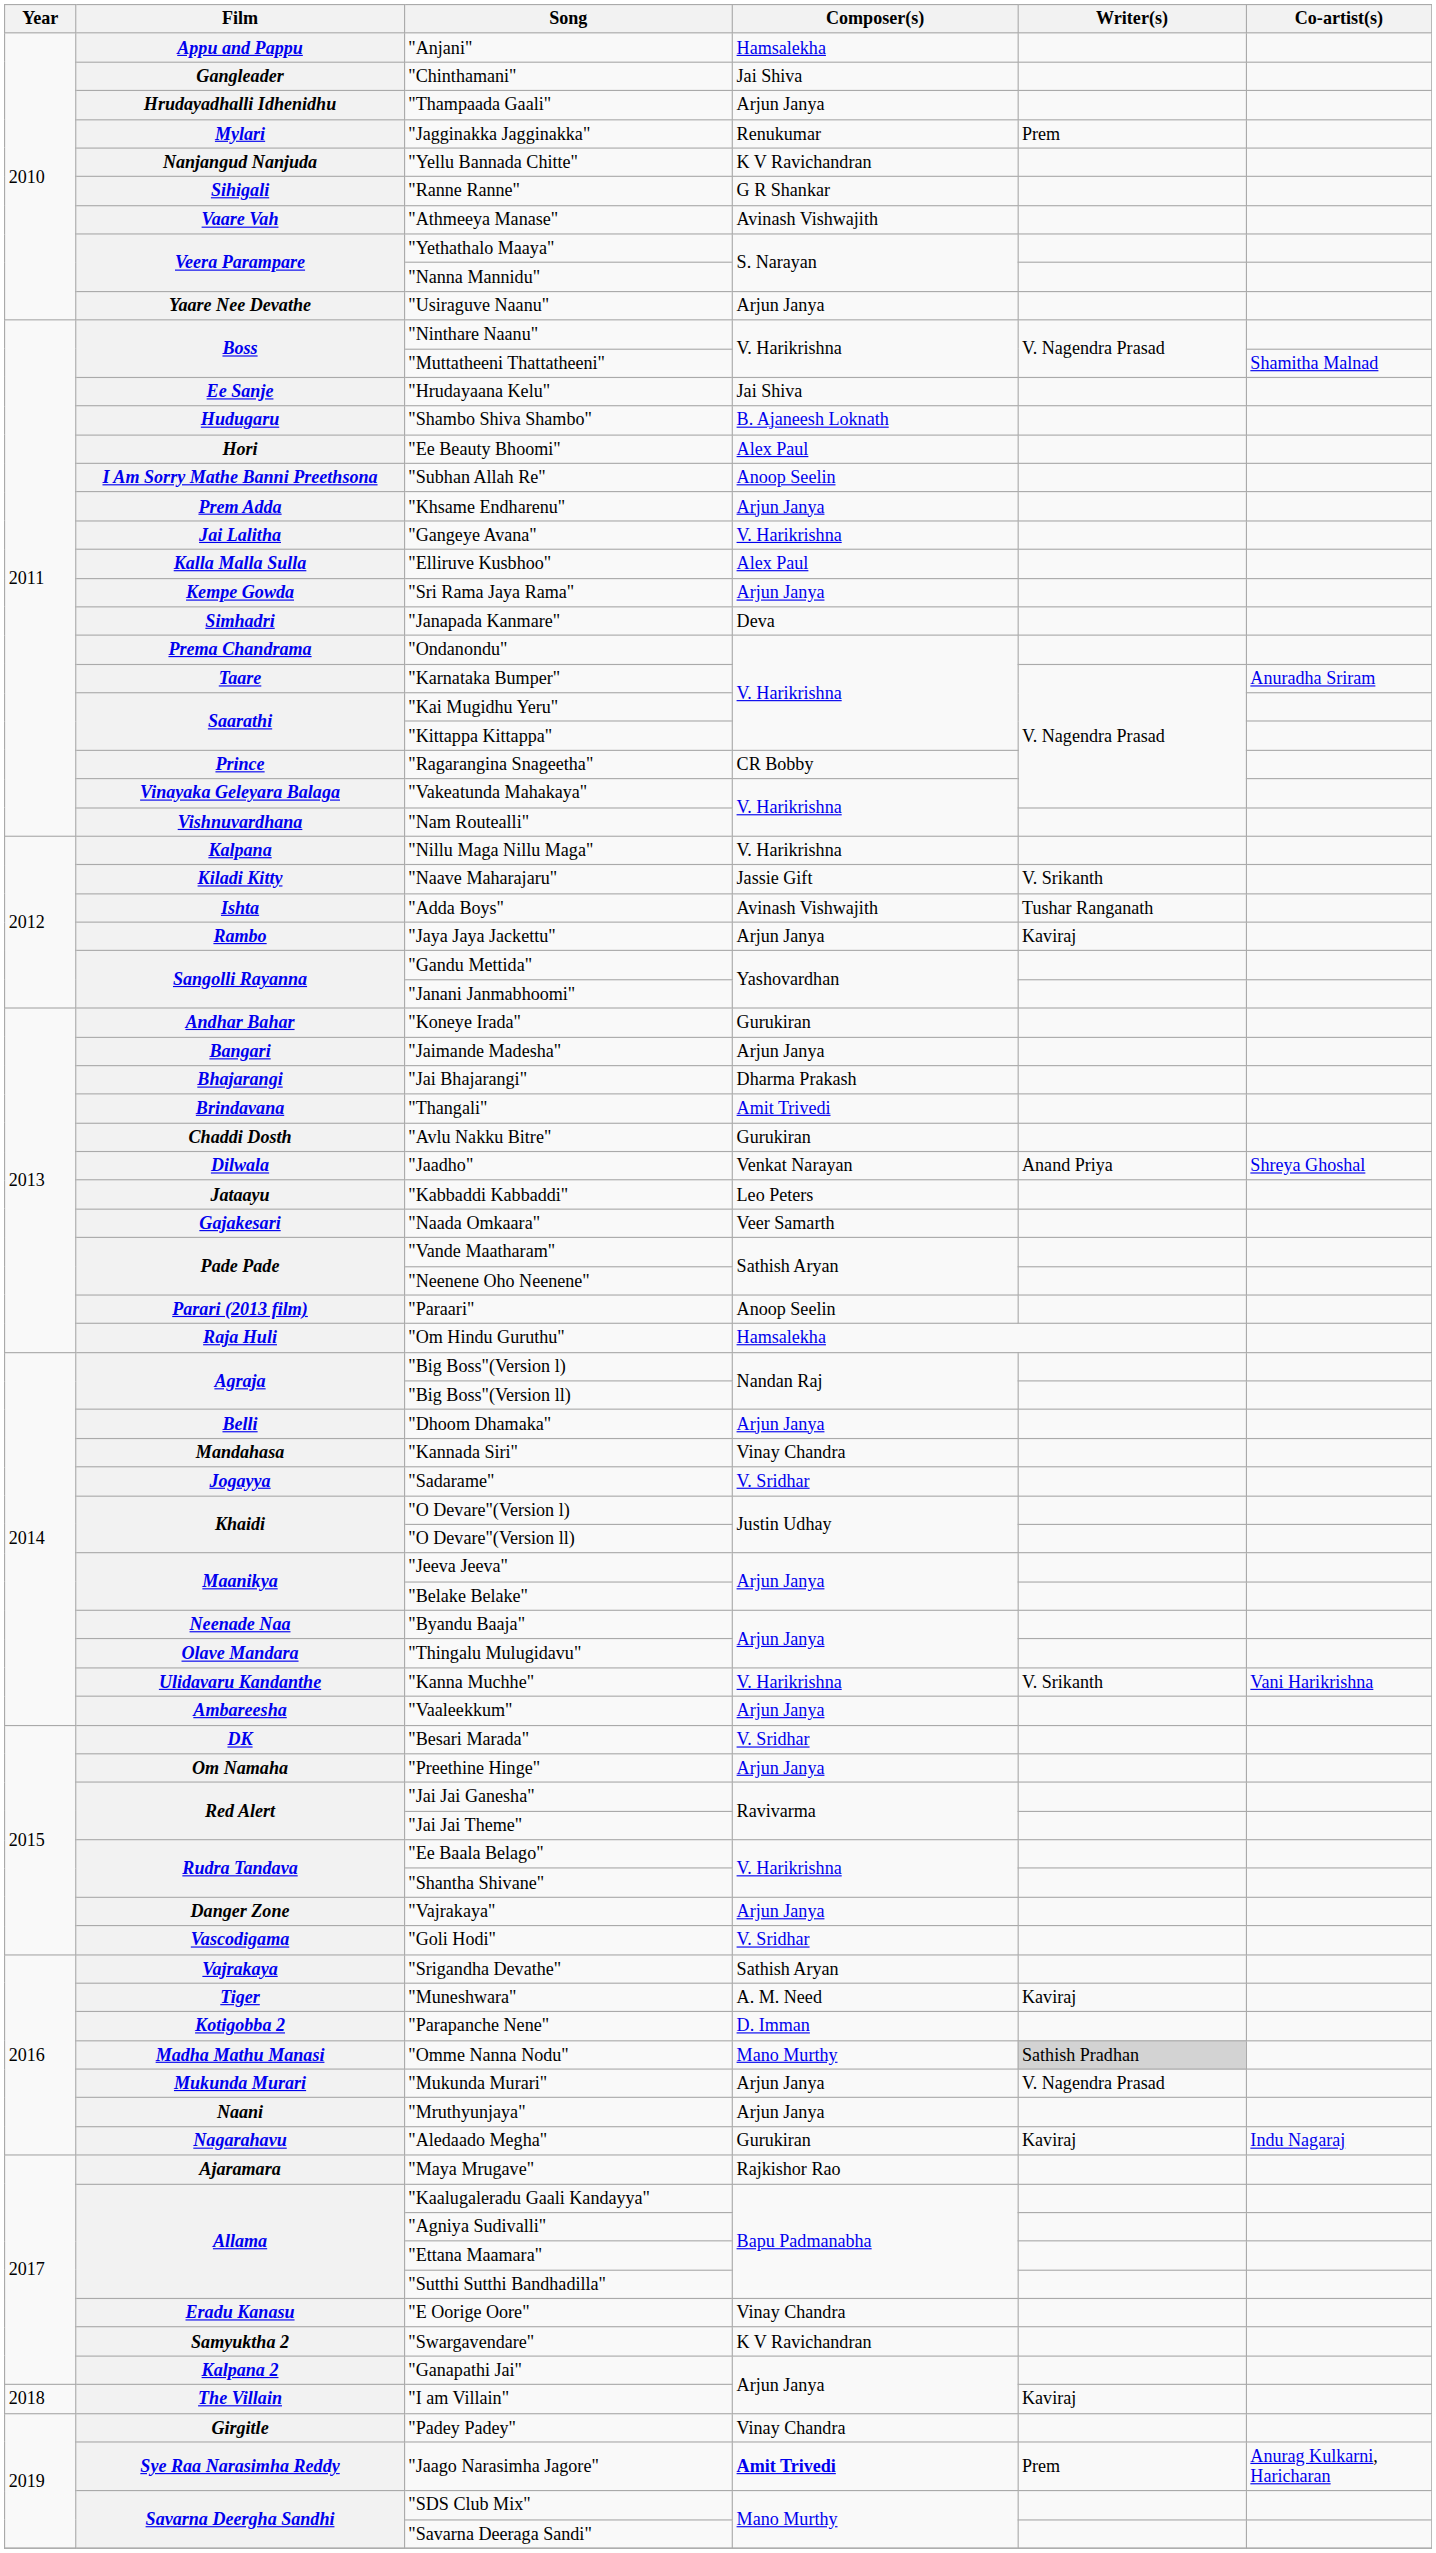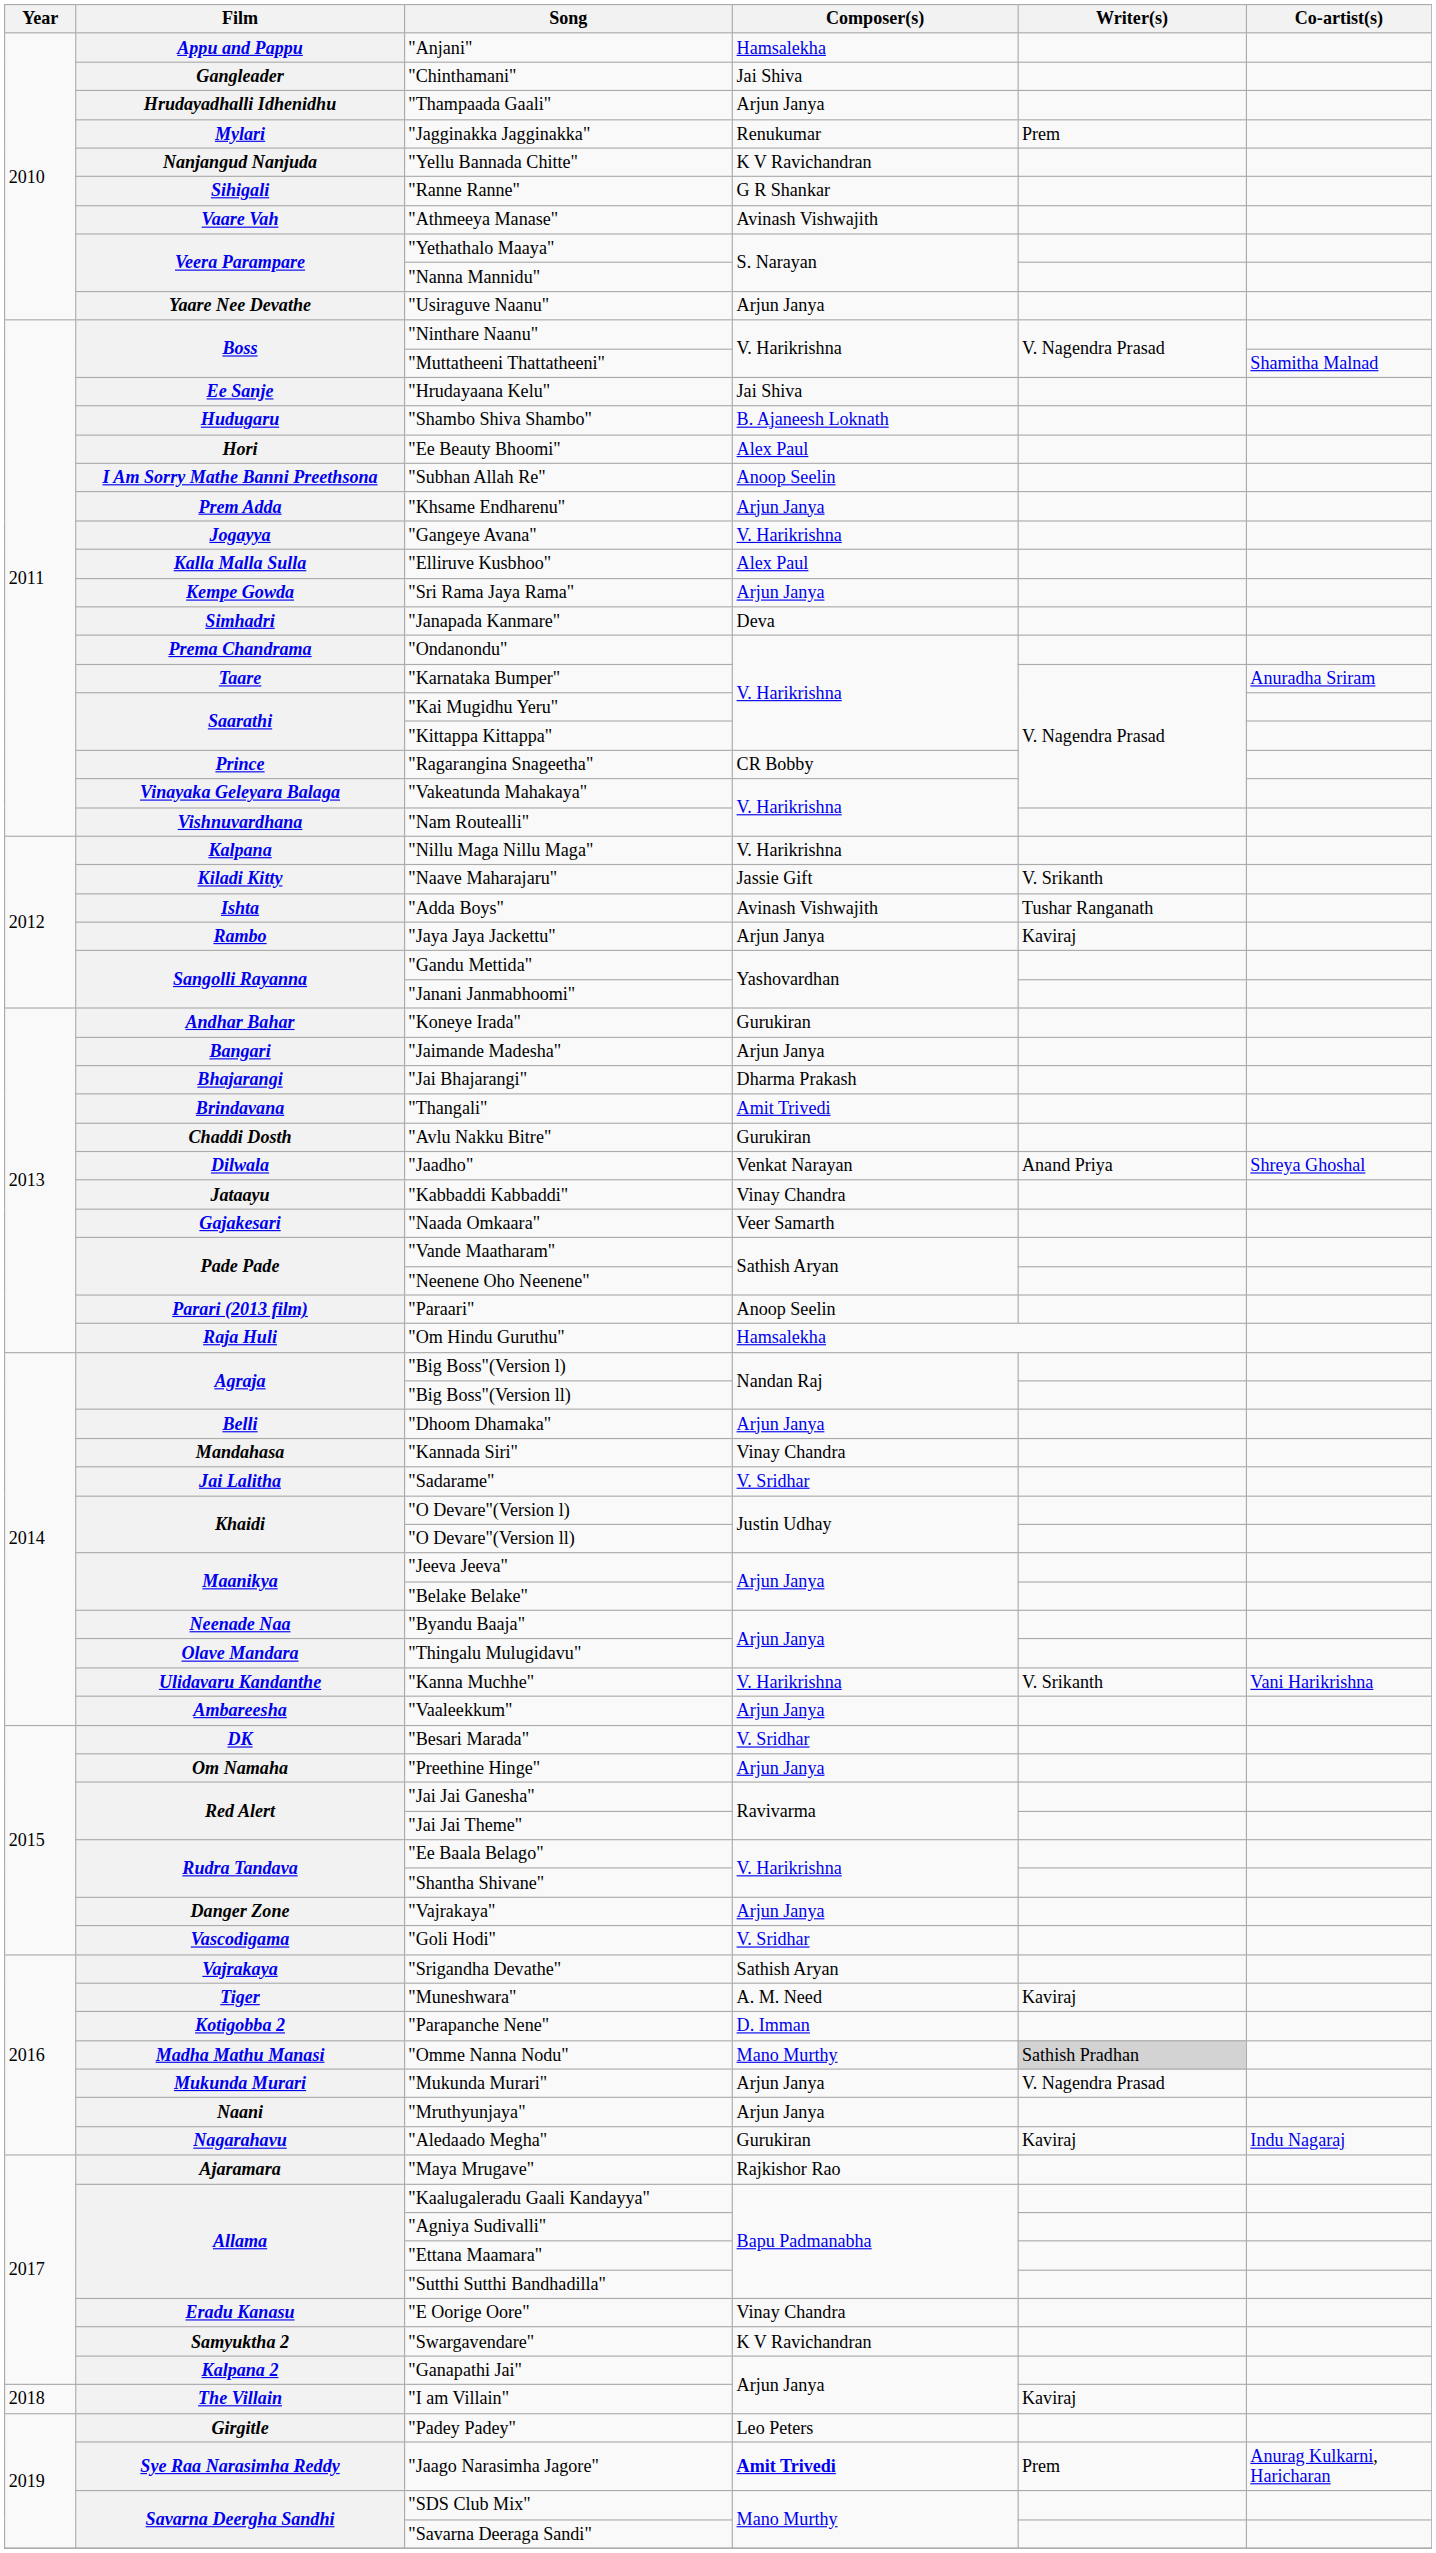(240, 534) Jai Lalitha -> (240, 534) Jogayya
(775, 1194) Leo Peters -> (791, 1194) Vinay Chandra
(240, 1481) Jogayya -> (240, 1481) Jai Lalitha
(791, 2427) Vinay Chandra -> (775, 2427) Leo Peters
